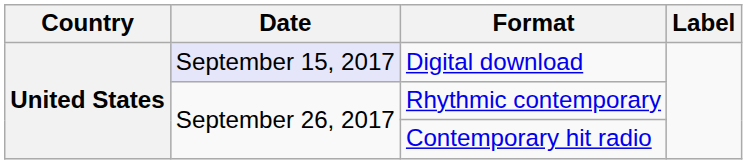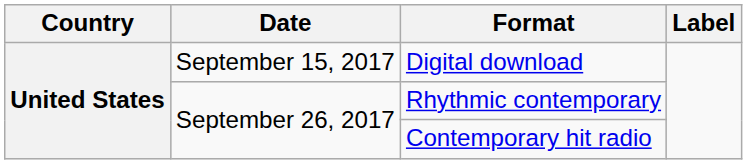(285, 61) lavender background -> (285, 61) no background
